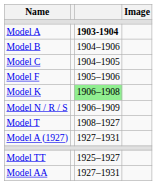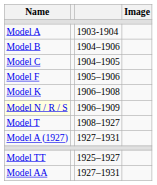(97, 31) bold -> (97, 31) normal
(98, 92) lightgreen background -> (98, 92) no background
(37, 107) no background -> (37, 107) lightyellow background
